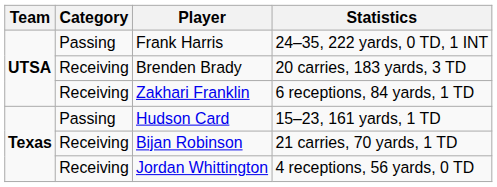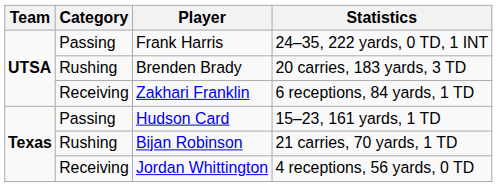(94, 68) Receiving -> (88, 68) Rushing
(94, 143) Receiving -> (88, 143) Rushing
